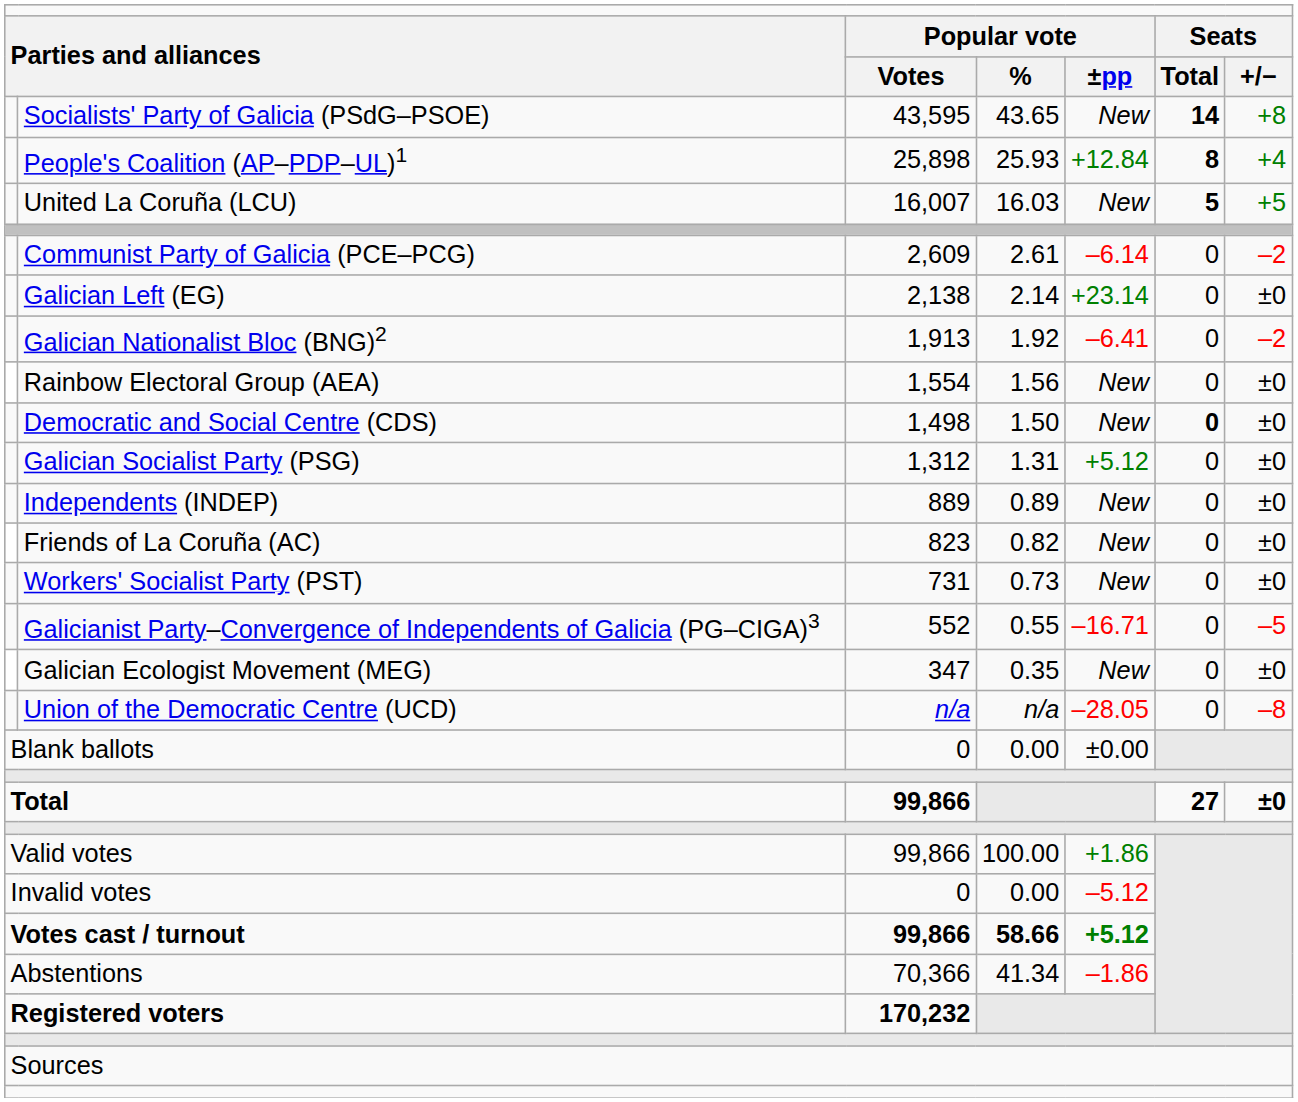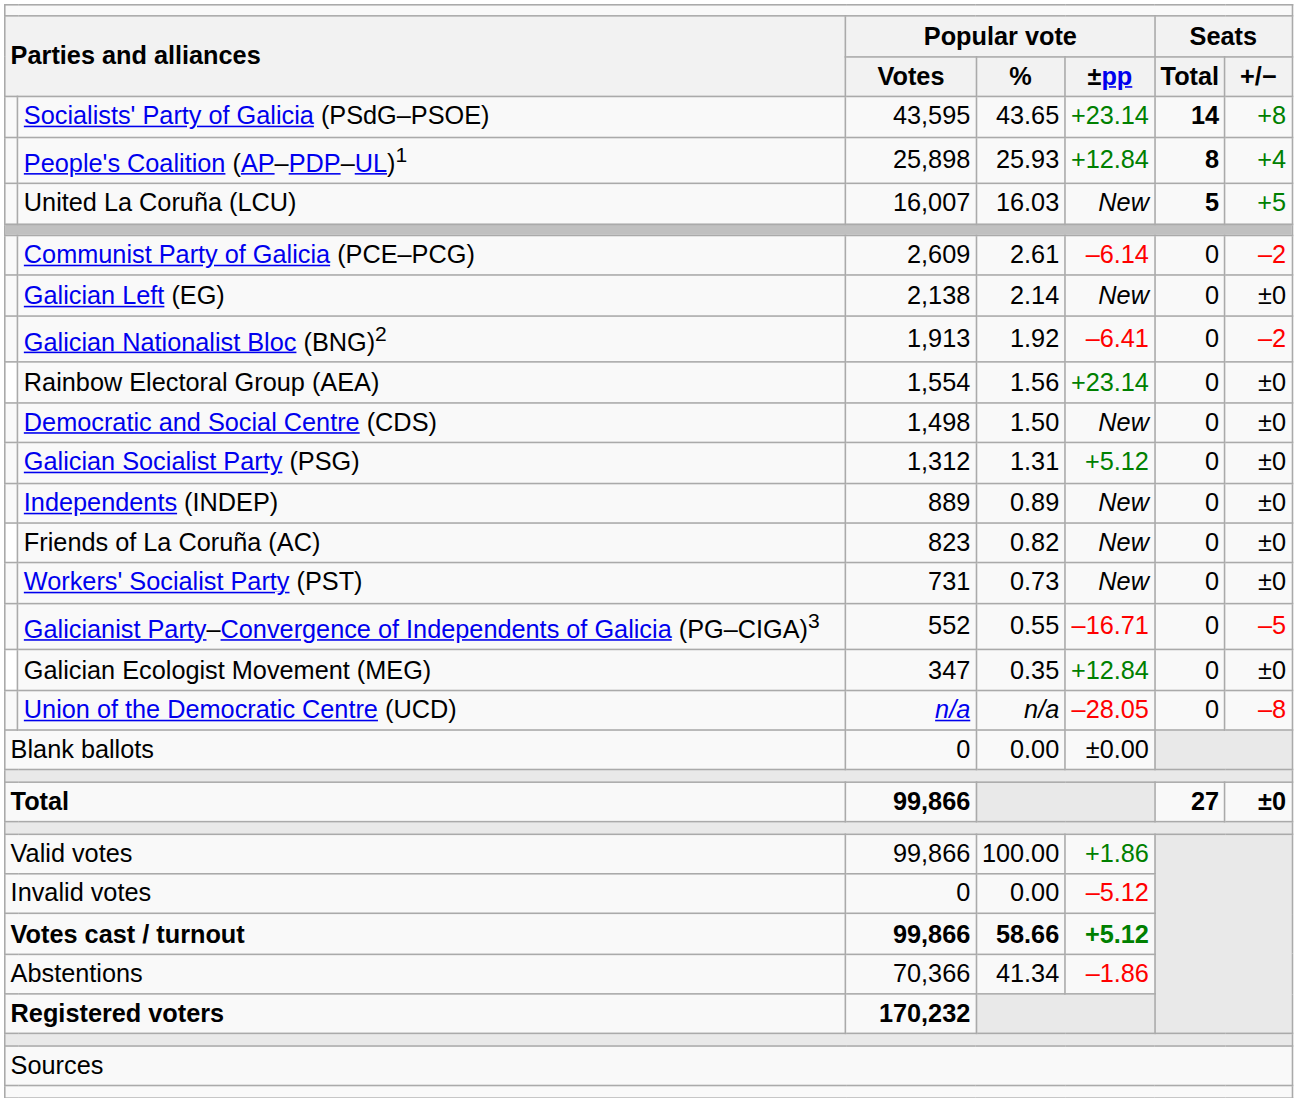(1124, 116) New -> (1110, 116) +23.14
(1110, 295) +23.14 -> (1124, 295) New
(1124, 382) New -> (1110, 382) +23.14
(1212, 422) bold -> (1212, 422) normal
(1124, 669) New -> (1110, 669) +12.84
